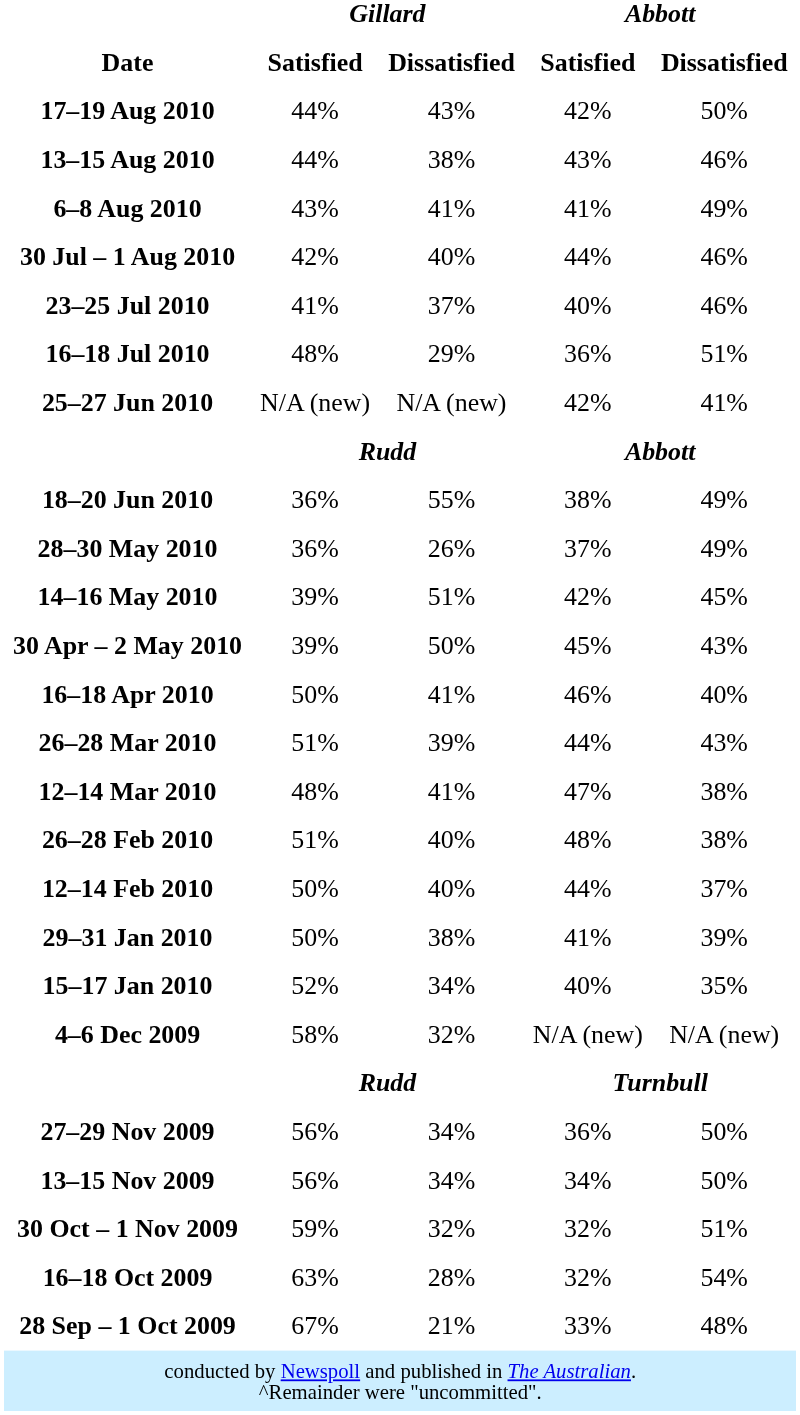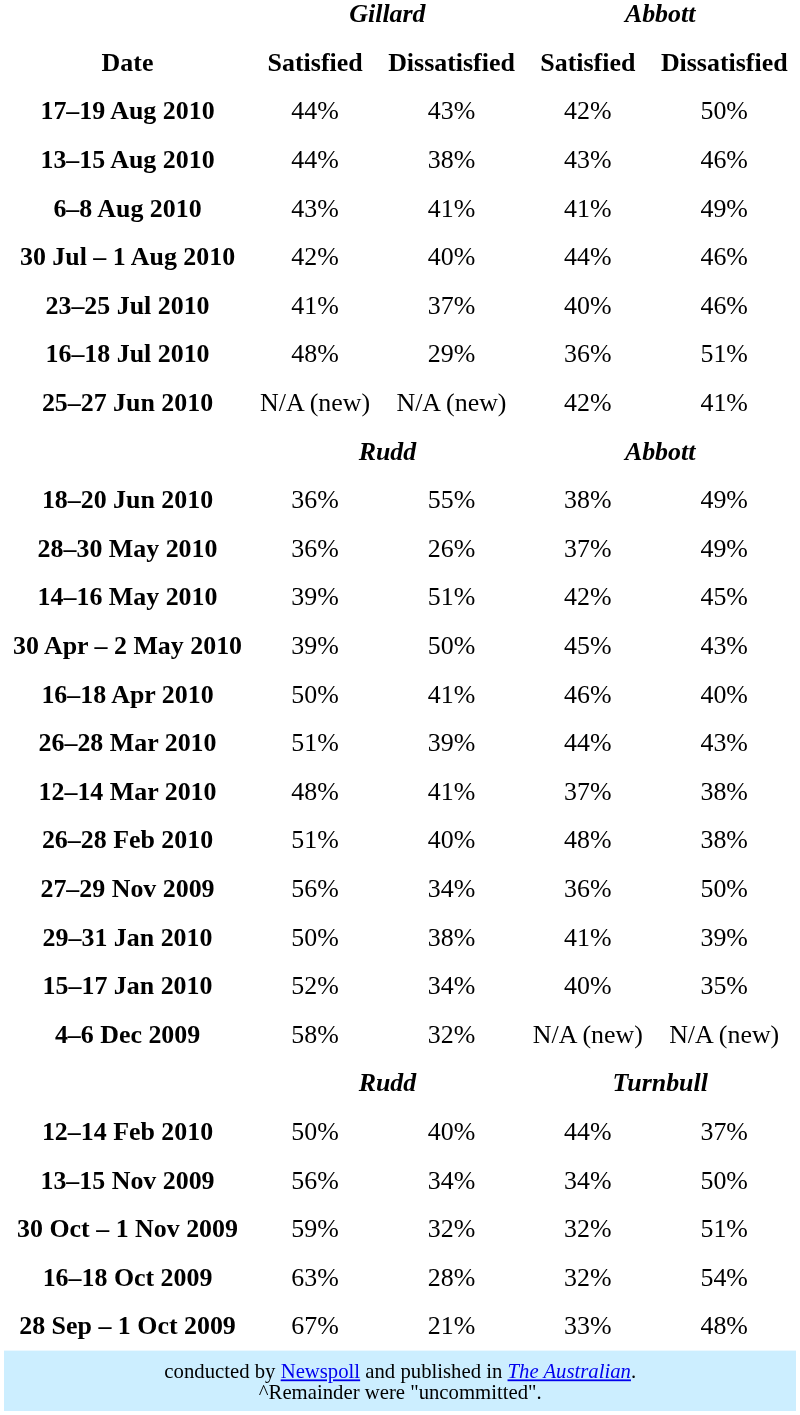(588, 790) 47% -> (588, 790) 37%
rows swapped: (128, 888) <-> (128, 1131)
